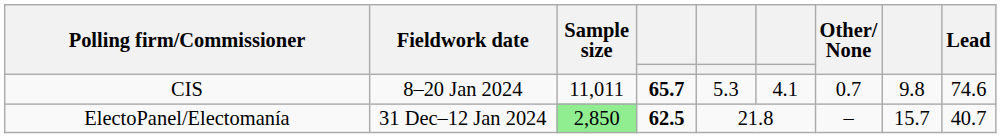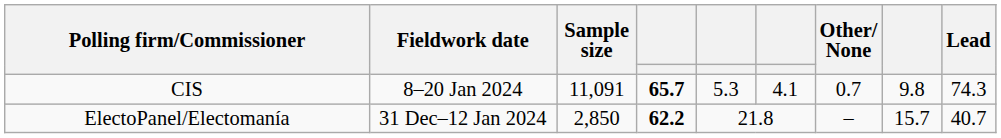(597, 89) 11,011 -> (597, 89) 11,091
(969, 89) 74.6 -> (969, 89) 74.3
(597, 119) lightgreen background -> (597, 119) no background
(667, 119) 62.5 -> (667, 119) 62.2
